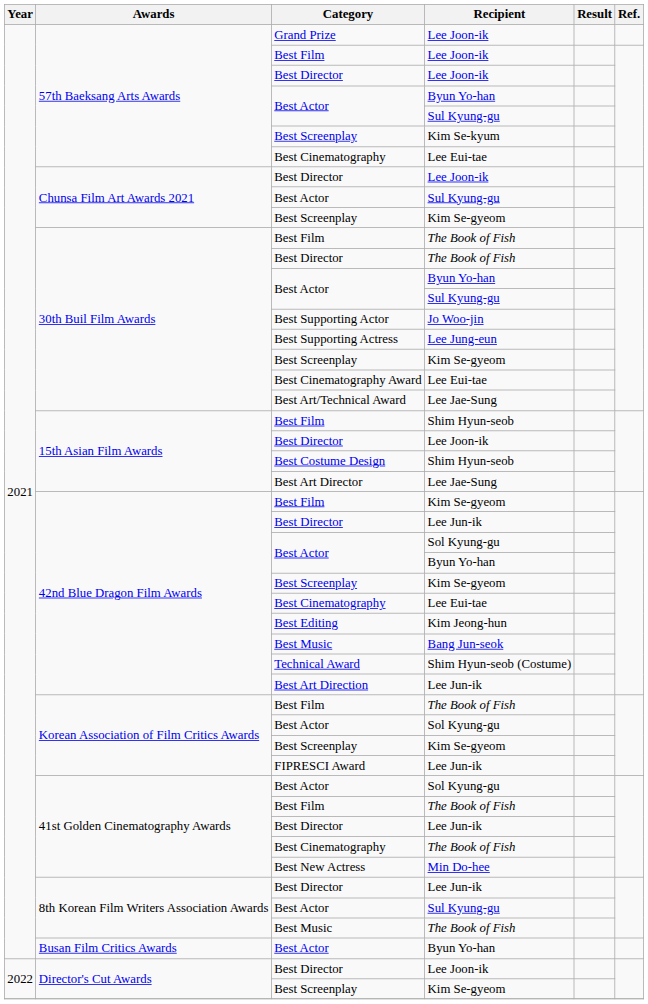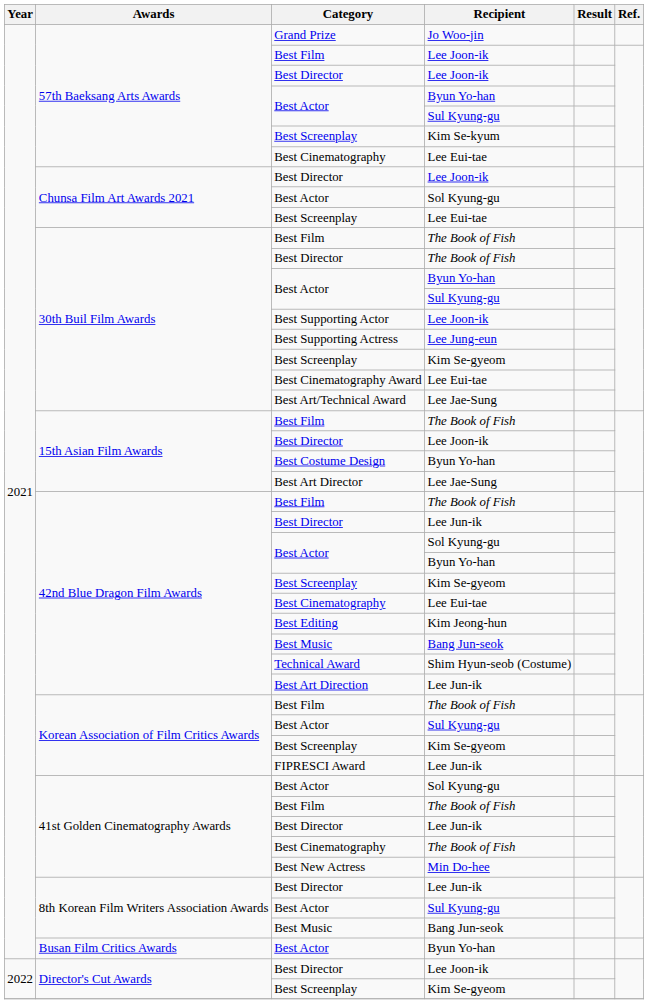(458, 34) Lee Joon-ik -> (456, 34) Jo Woo-jin
(464, 197) Sul Kyung-gu -> (464, 197) Sol Kyung-gu
(467, 217) Kim Se-gyeom -> (457, 217) Lee Eui-tae
(456, 319) Jo Woo-jin -> (458, 319) Lee Joon-ik
(471, 420) Shim Hyun-seob -> (471, 420) The Book of Fish
(471, 461) Shim Hyun-seob -> (461, 461) Byun Yo-han
(467, 501) Kim Se-gyeom -> (471, 501) The Book of Fish
(464, 725) Sol Kyung-gu -> (464, 725) Sul Kyung-gu
(471, 928) The Book of Fish -> (465, 928) Bang Jun-seok
